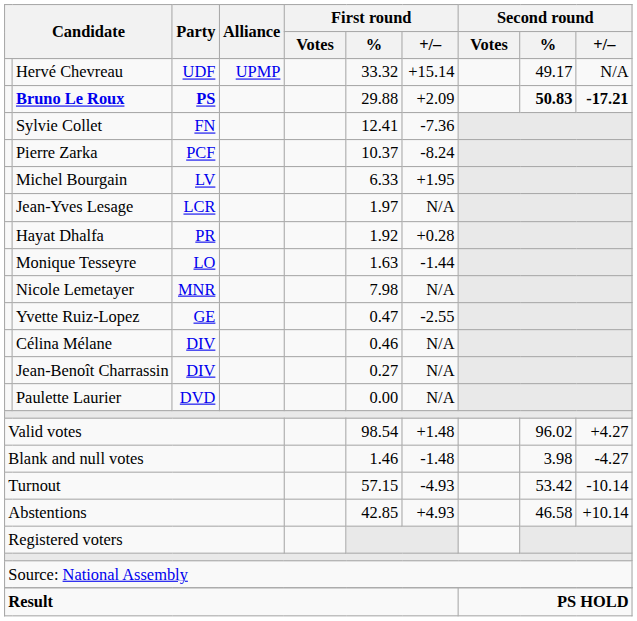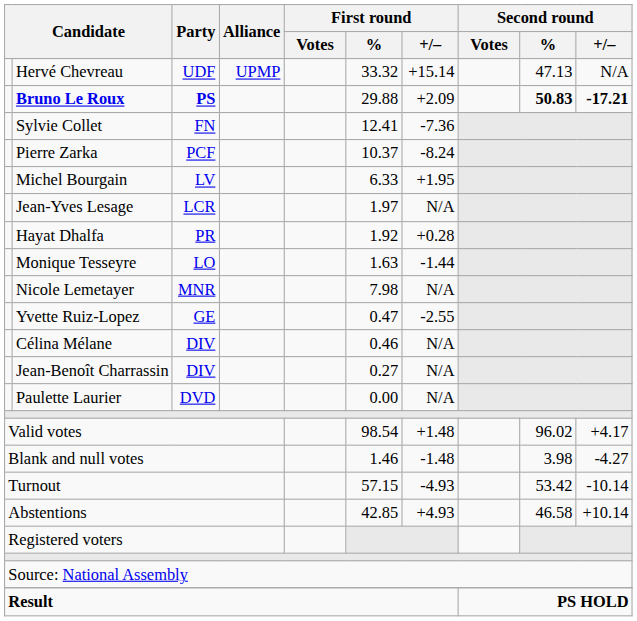(554, 72) 49.17 -> (554, 72) 47.13
(610, 431) +4.27 -> (610, 431) +4.17
